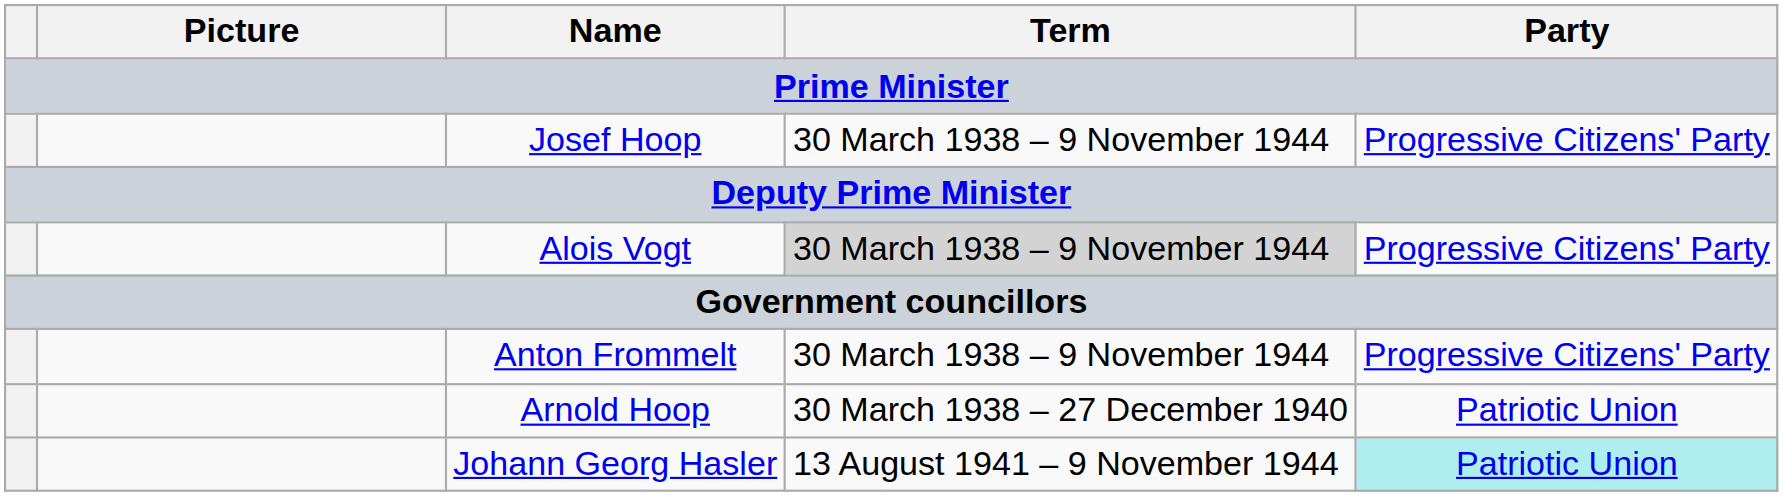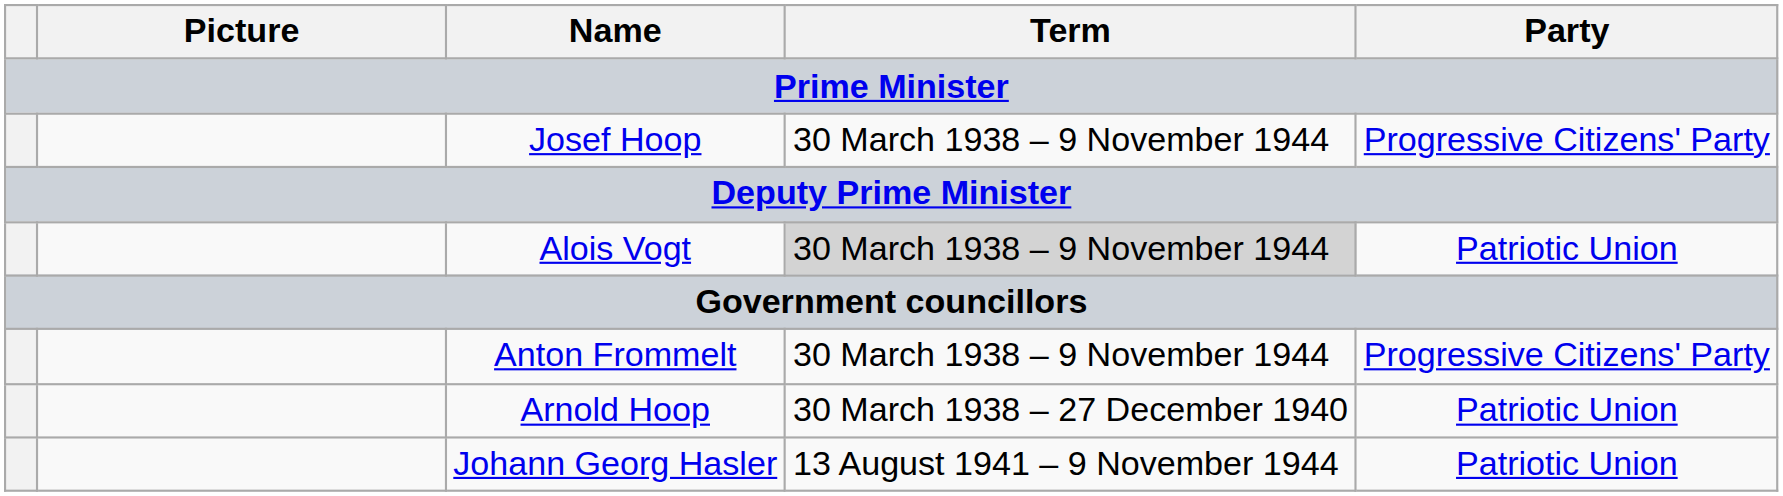(1567, 247) Progressive Citizens' Party -> (1567, 247) Patriotic Union
(1567, 463) paleturquoise background -> (1567, 463) no background
